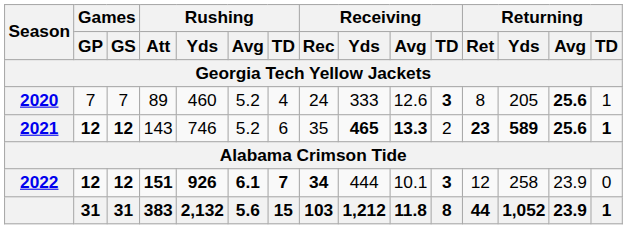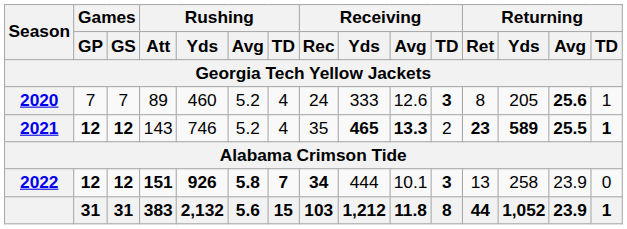(283, 127) 6 -> (283, 127) 4
(570, 127) 25.6 -> (570, 127) 25.5
(248, 182) 6.1 -> (248, 182) 5.8
(480, 182) 12 -> (480, 182) 13
